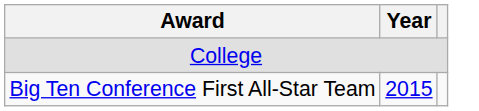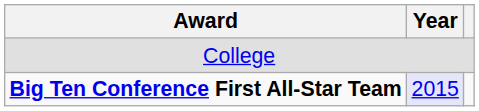(193, 88) normal -> (206, 88) bold
(409, 88) no background -> (435, 88) lavender background
